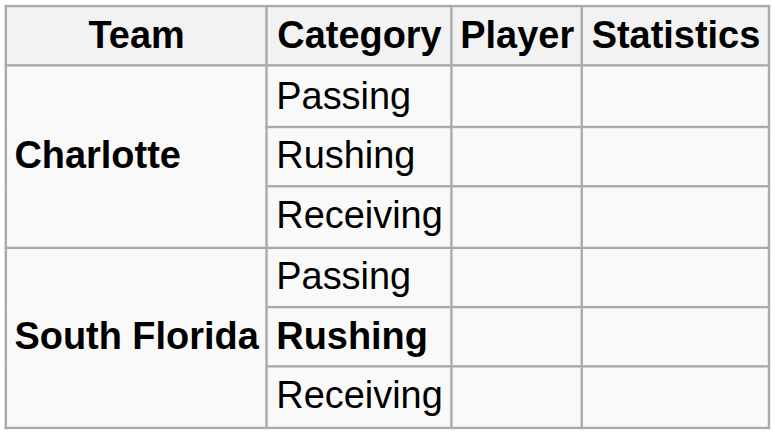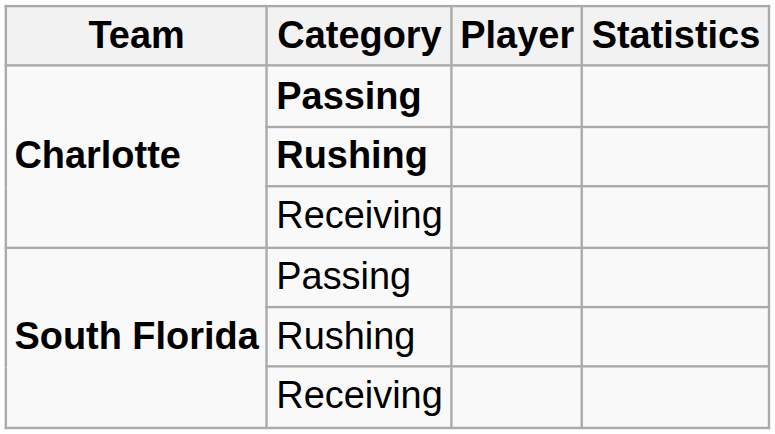(344, 95) normal -> (349, 95) bold
(346, 155) normal -> (352, 155) bold
(352, 336) bold -> (346, 336) normal
